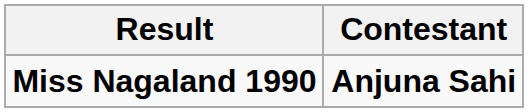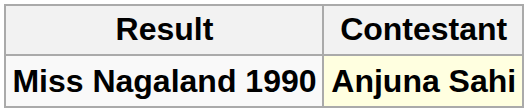(424, 80) no background -> (424, 80) lightyellow background
